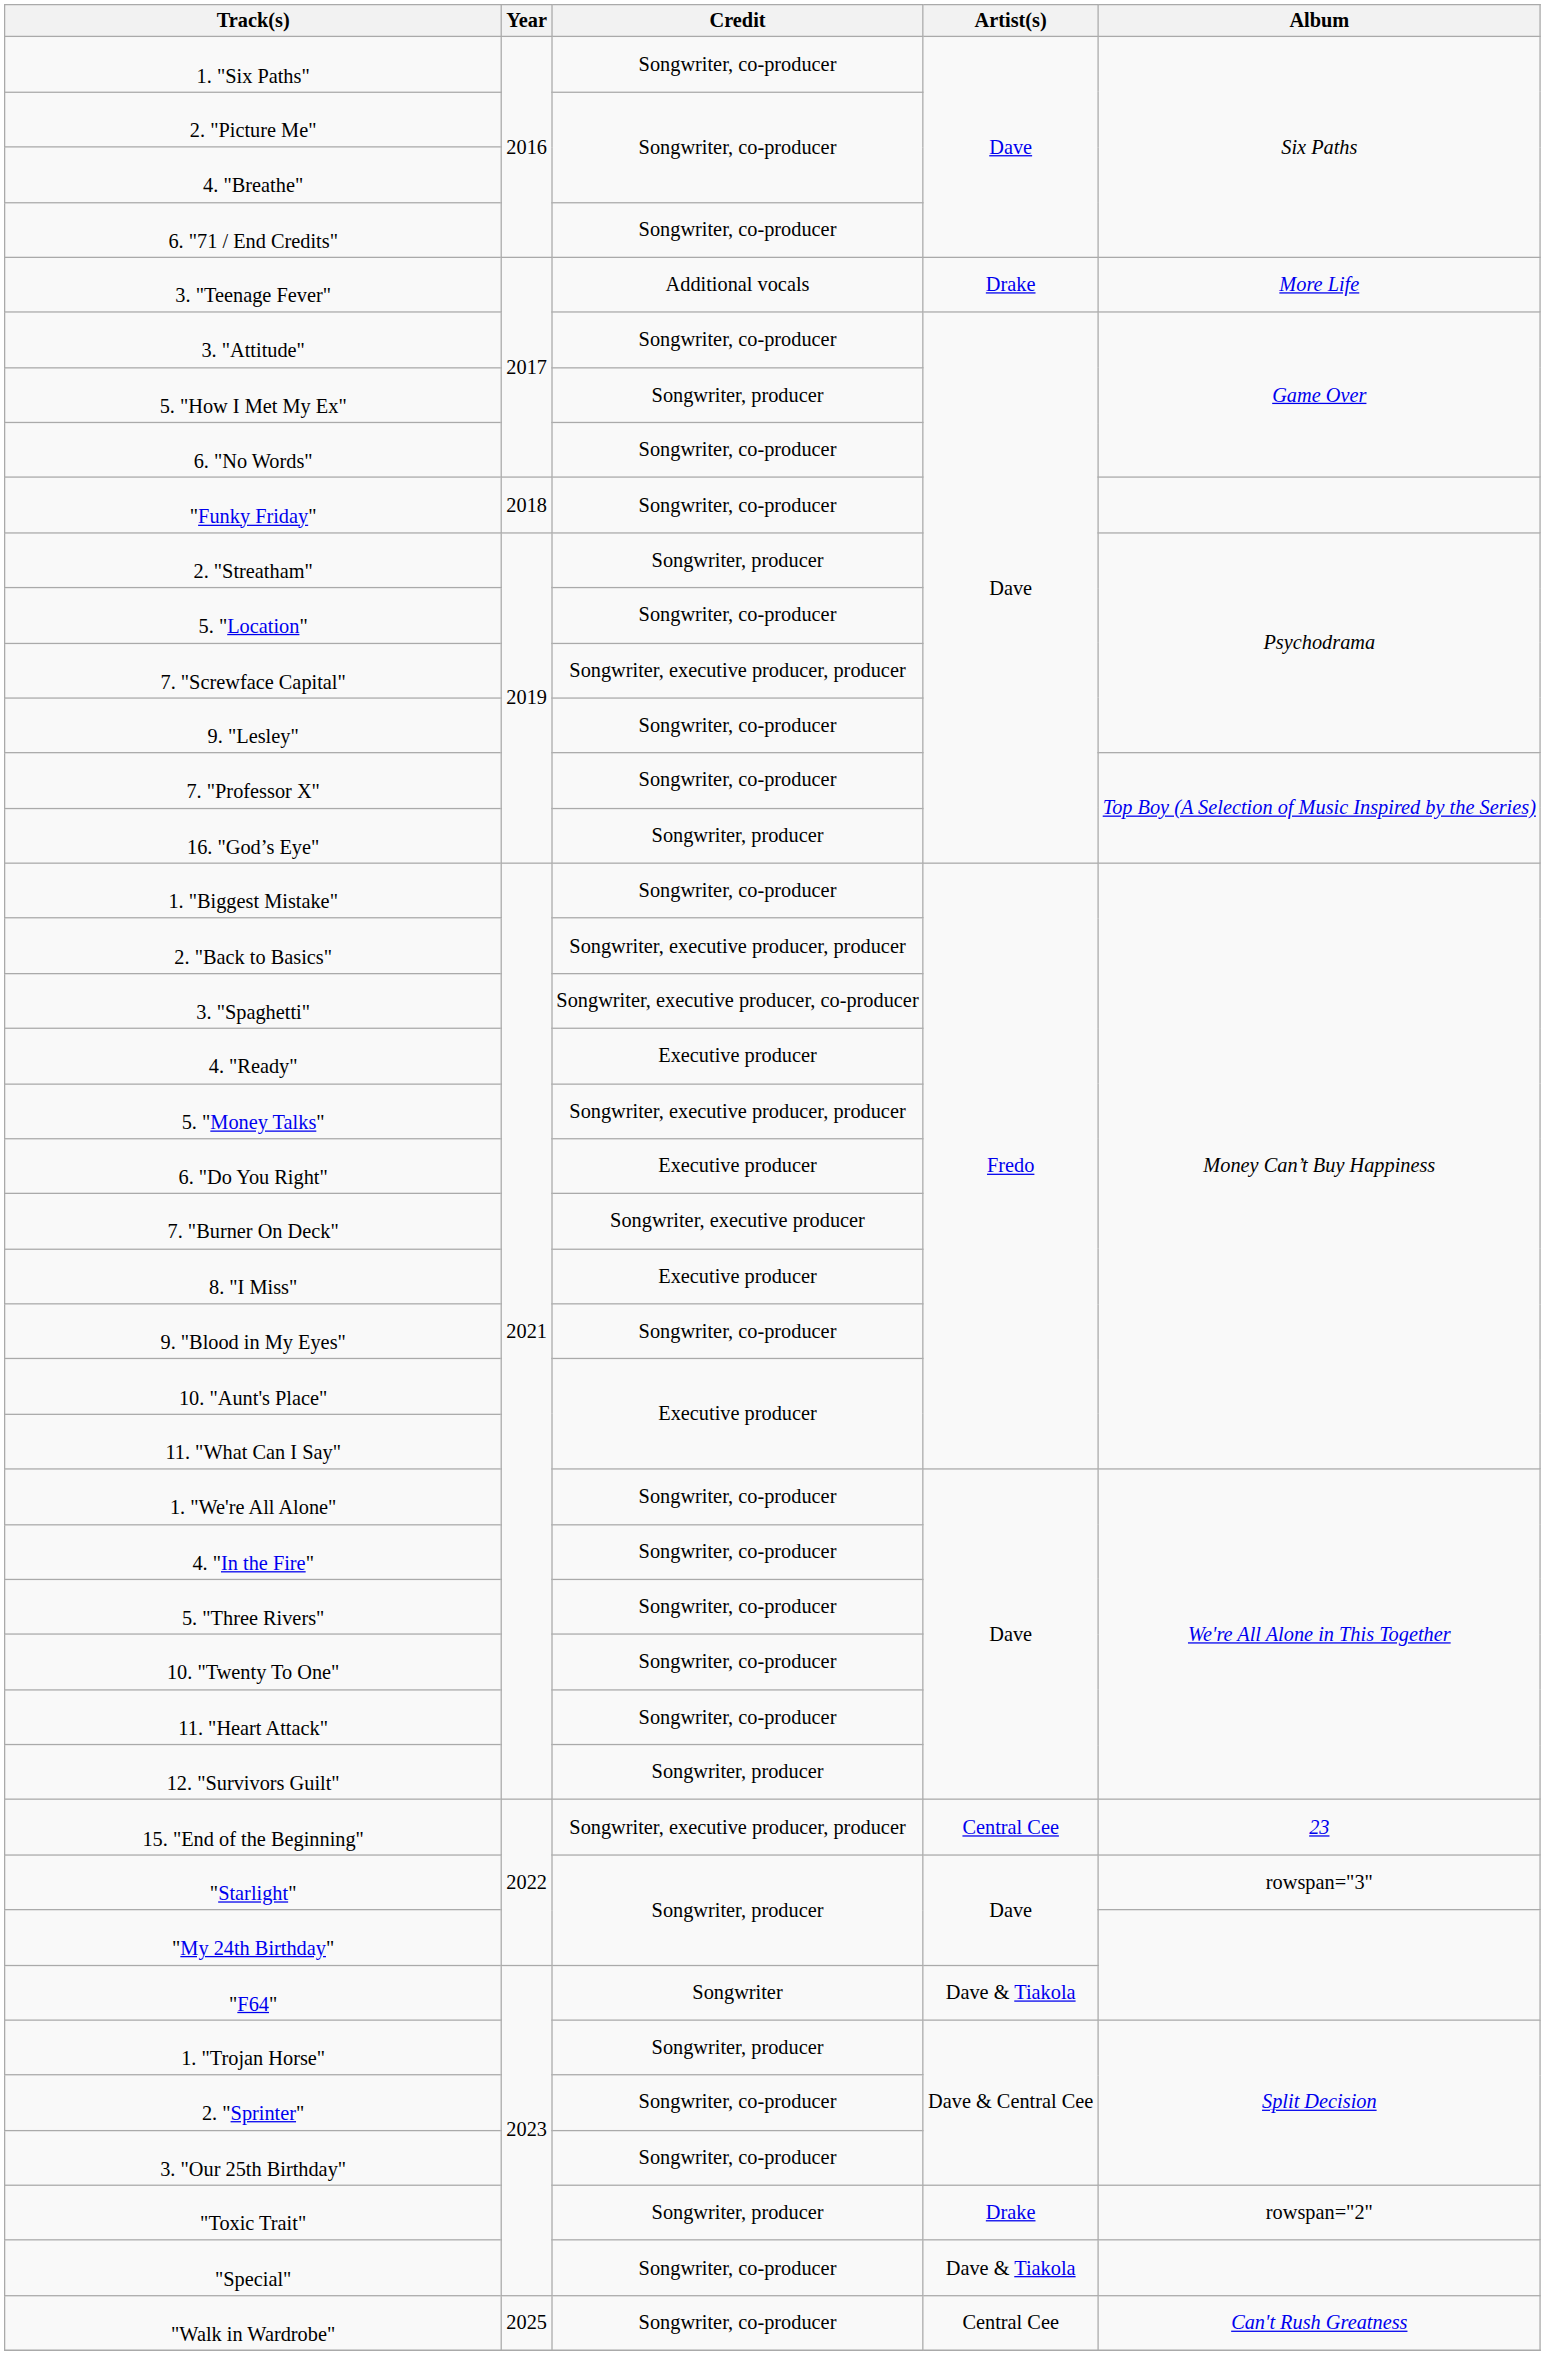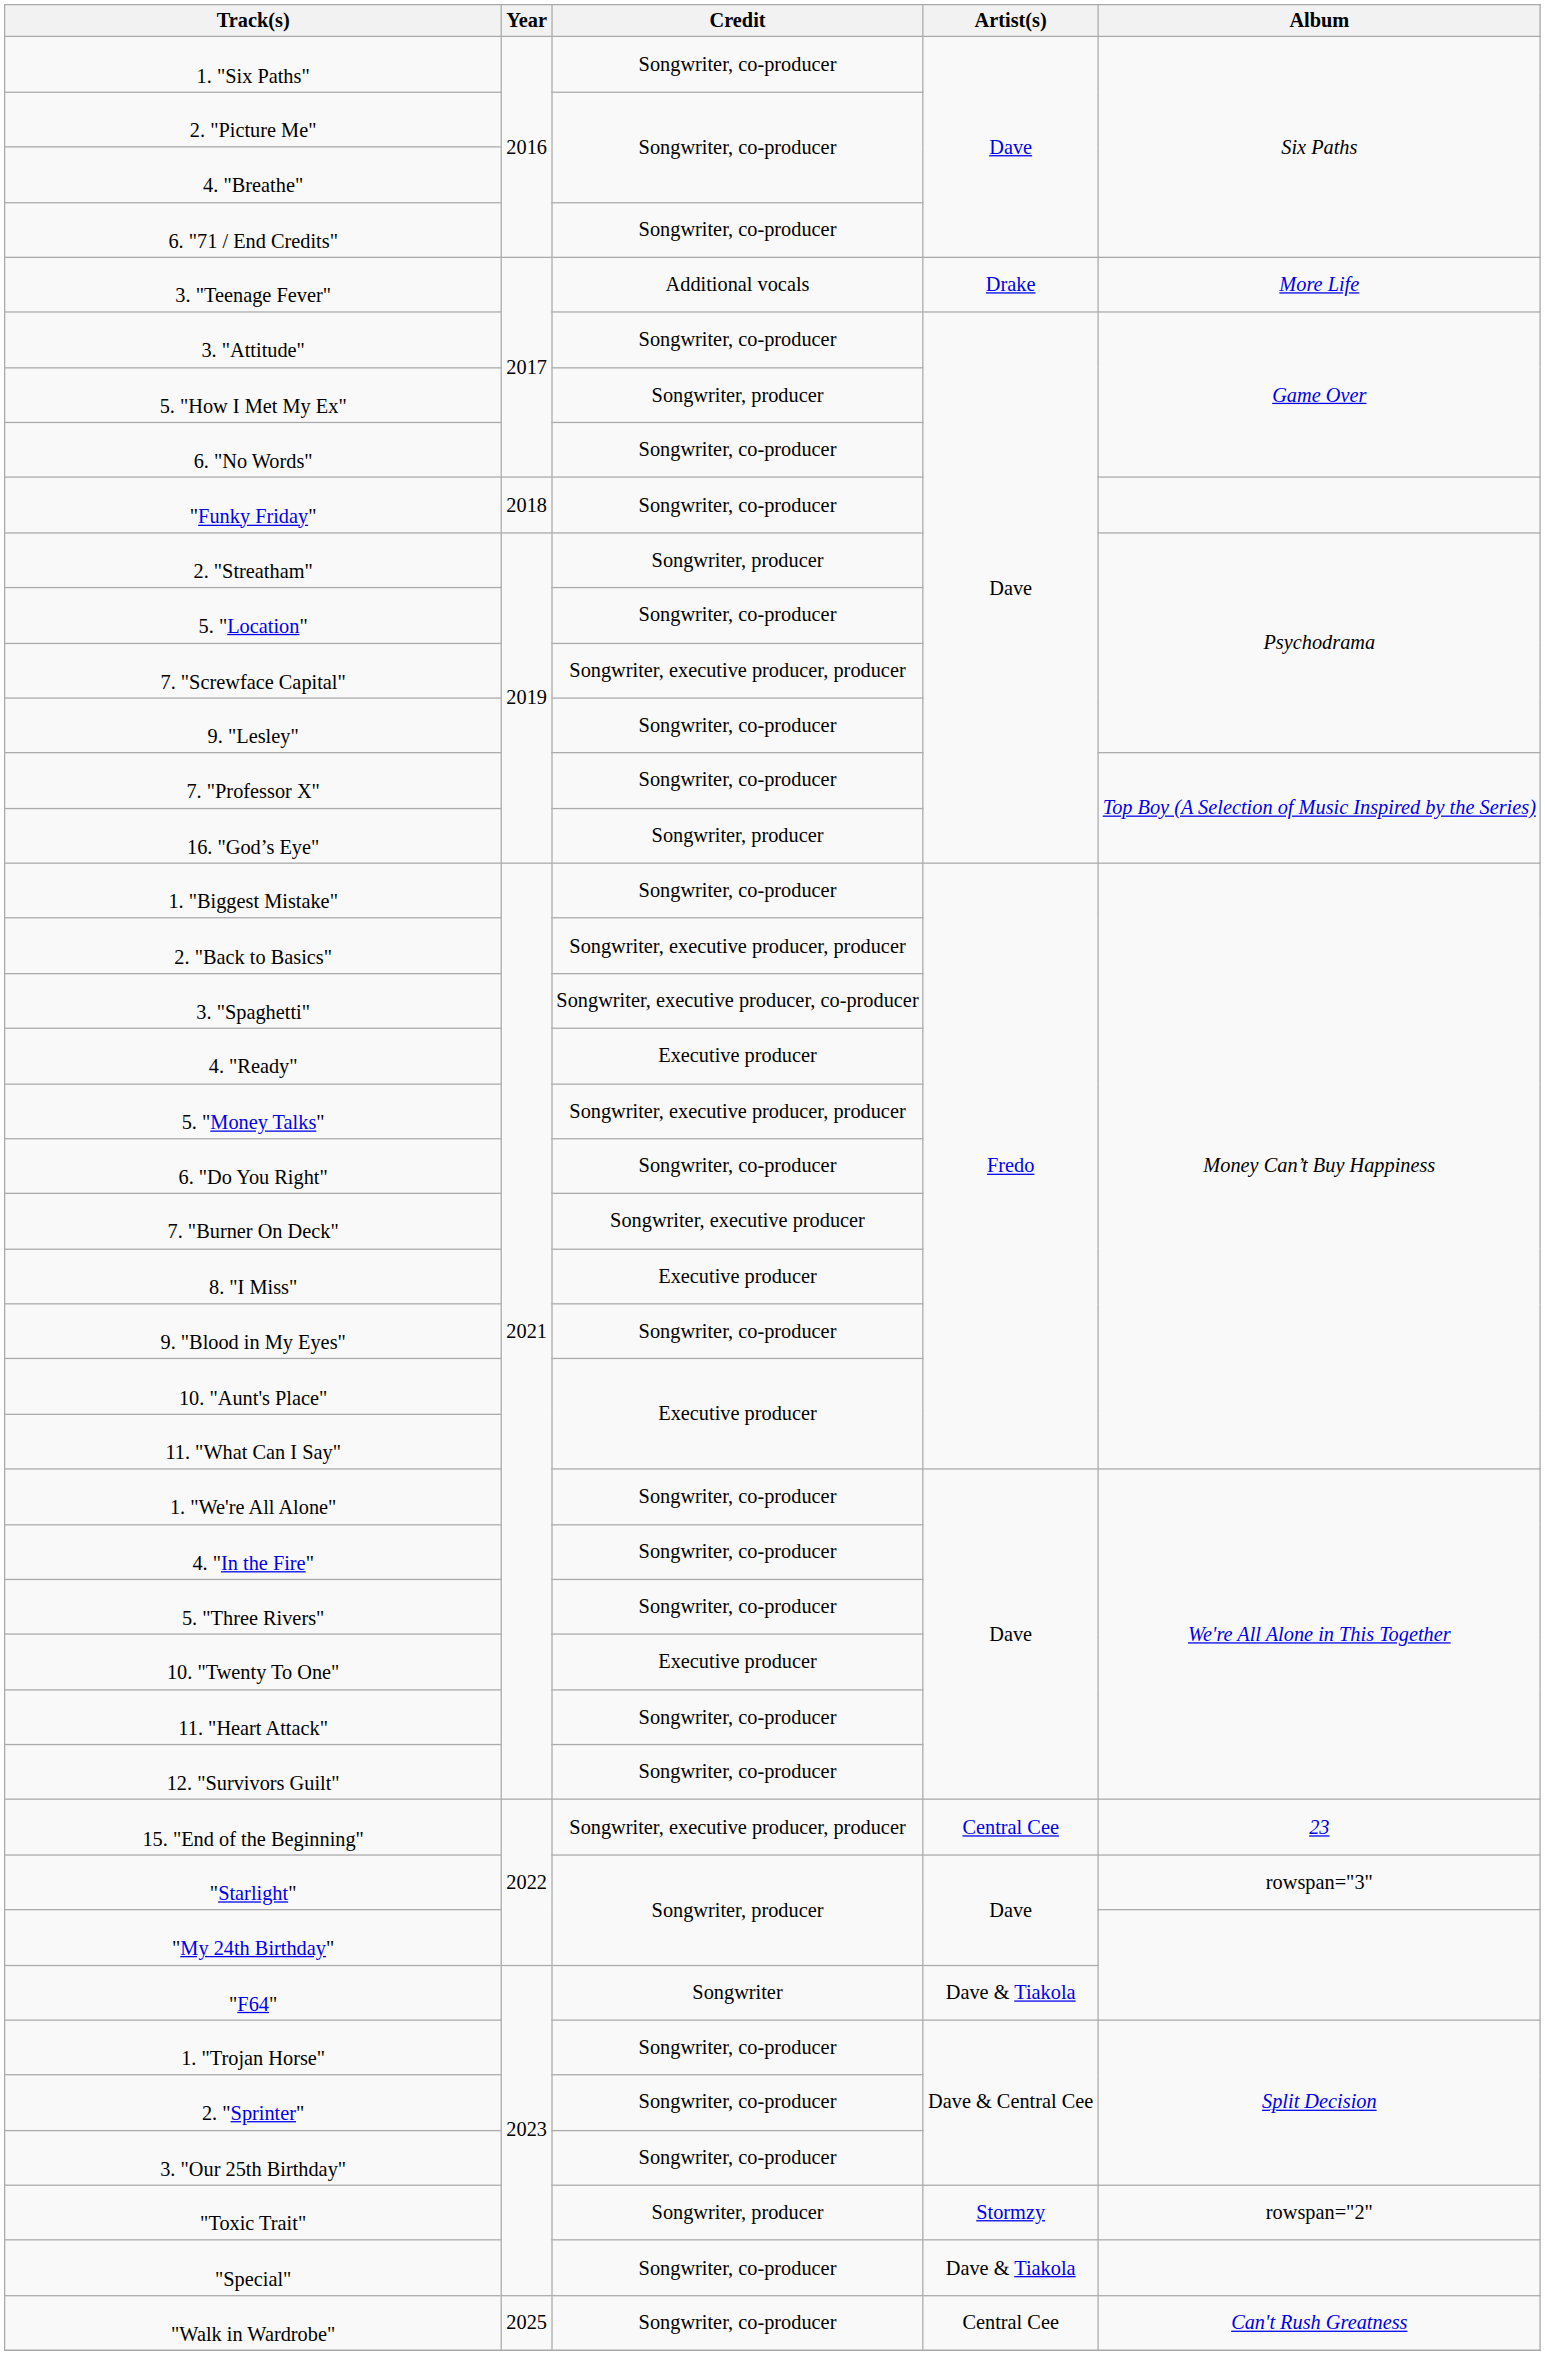(738, 1165) Executive producer -> (738, 1165) Songwriter, co-producer
(738, 1661) Songwriter, co-producer -> (738, 1661) Executive producer
(738, 1771) Songwriter, producer -> (738, 1771) Songwriter, co-producer
(738, 2047) Songwriter, producer -> (738, 2047) Songwriter, co-producer
(1011, 2212) Drake -> (1011, 2212) Stormzy
